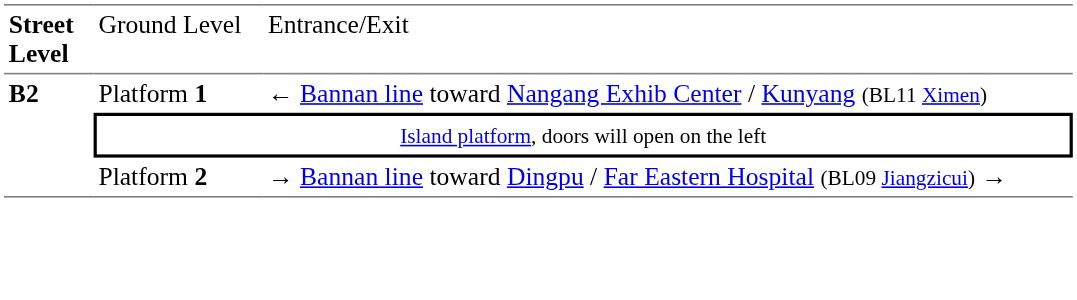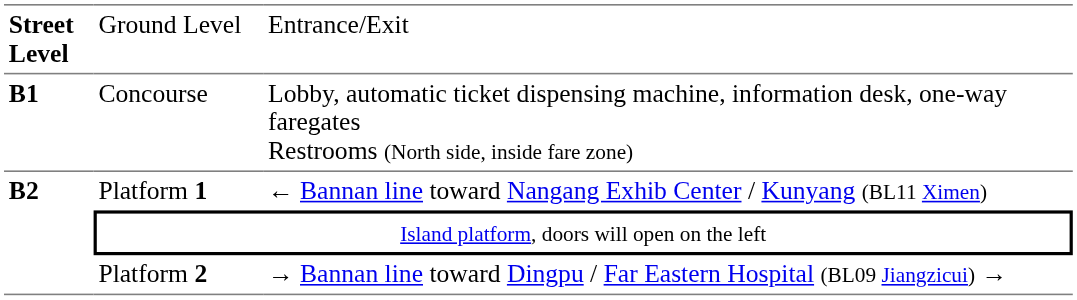+ row: (153, 93)
